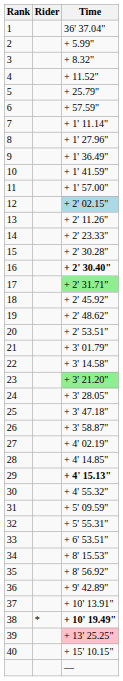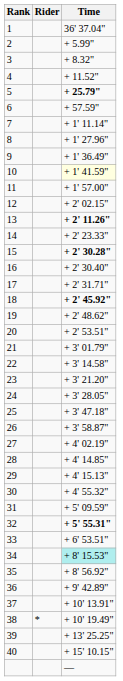(82, 92) normal -> (82, 92) bold
(86, 172) no background -> (86, 172) lightyellow background
(86, 204) lightblue background -> (86, 204) no background
(86, 220) normal -> (87, 220) bold
(86, 252) normal -> (88, 252) bold
(88, 268) bold -> (86, 268) normal
(86, 284) lightgreen background -> (86, 284) no background
(86, 300) normal -> (88, 300) bold
(86, 380) lightgreen background -> (86, 380) no background
(88, 476) bold -> (86, 476) normal
(86, 524) normal -> (88, 524) bold
(86, 556) no background -> (86, 556) paleturquoise background
(90, 619) bold -> (89, 619) normal
(89, 635) pink background -> (89, 635) no background
